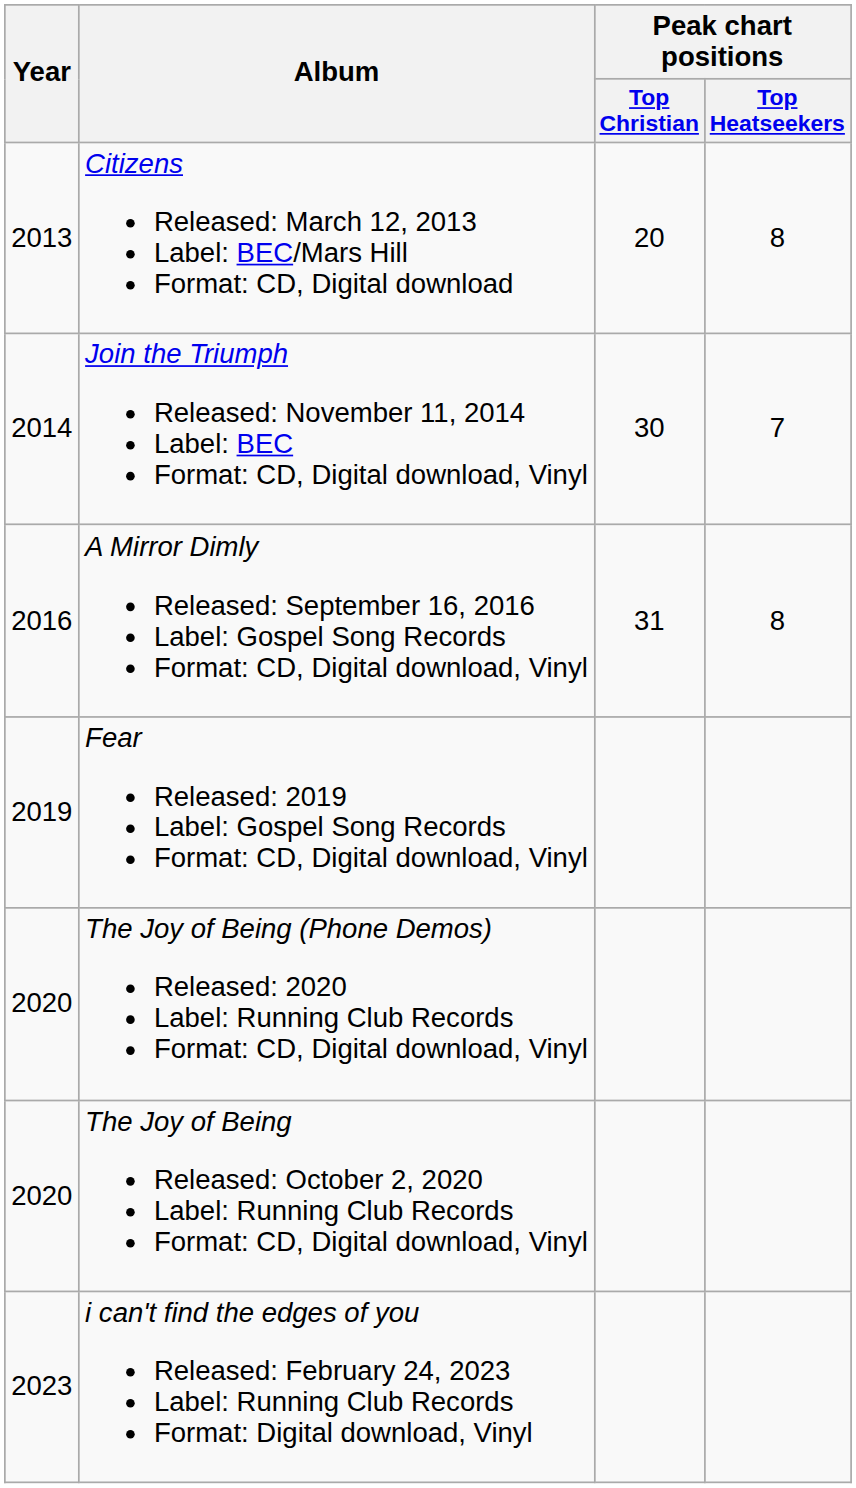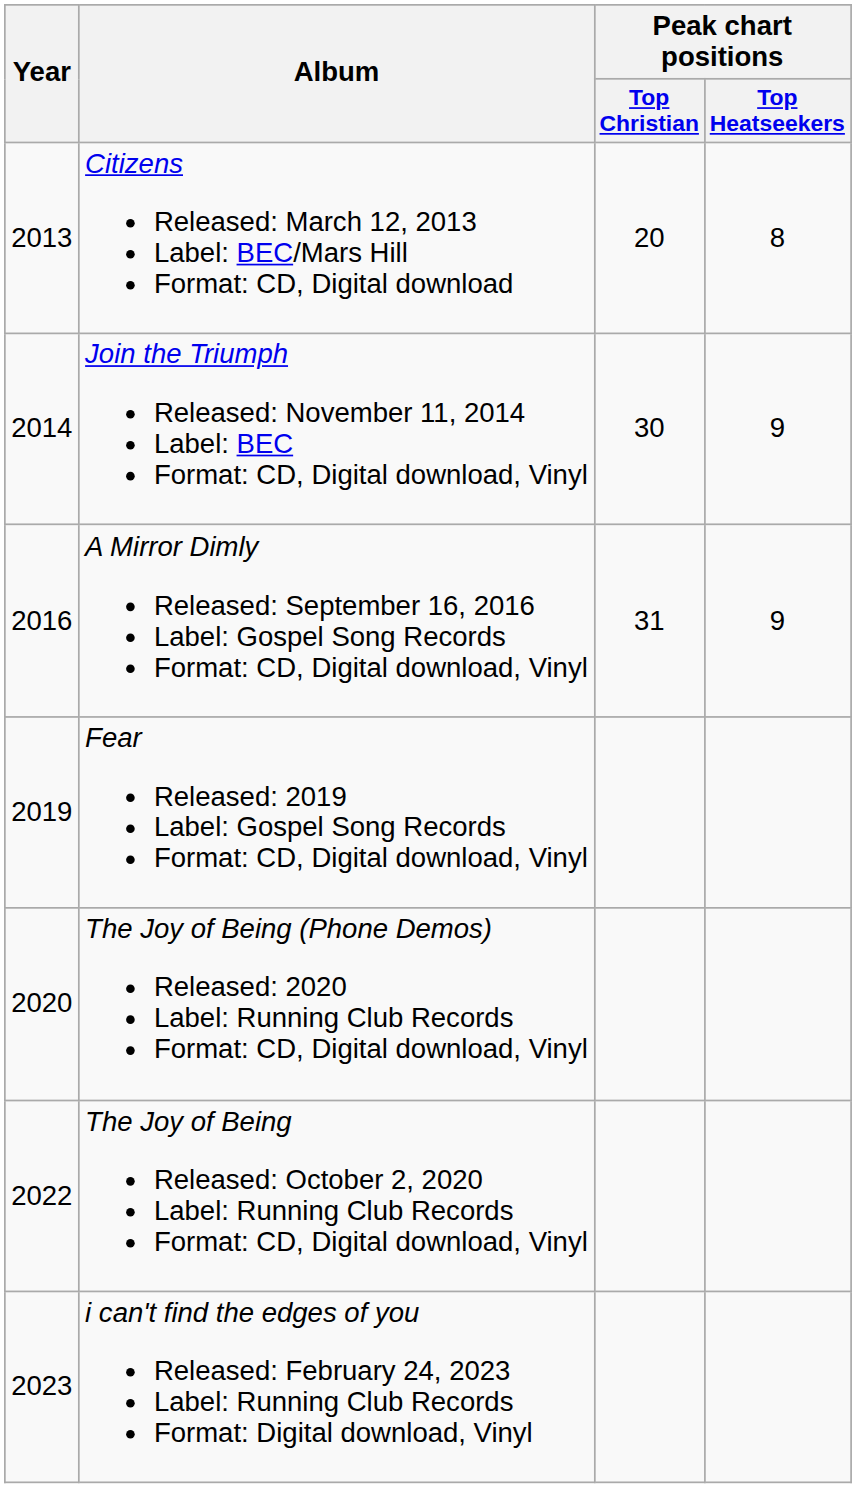(777, 428) 7 -> (777, 428) 9
(777, 620) 8 -> (777, 620) 9
(42, 1195) 2020 -> (42, 1195) 2022
